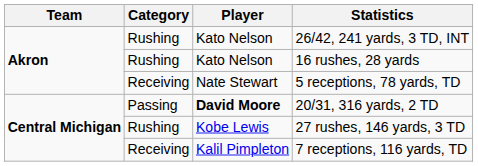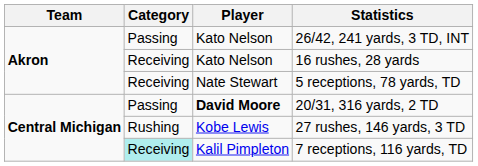(153, 38) Rushing -> (153, 38) Passing
(153, 60) Rushing -> (159, 60) Receiving
(159, 149) no background -> (159, 149) paleturquoise background
